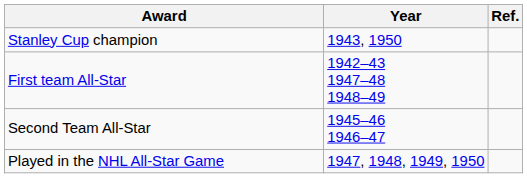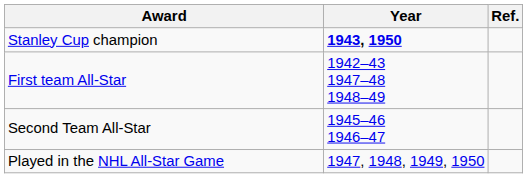(364, 39) normal -> (364, 39) bold
